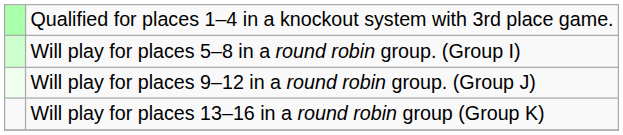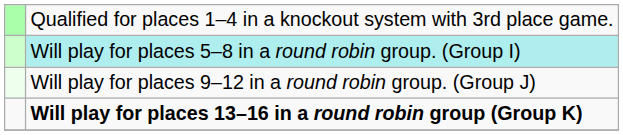(276, 51) no background -> (276, 51) paleturquoise background
(288, 113) normal -> (307, 113) bold
